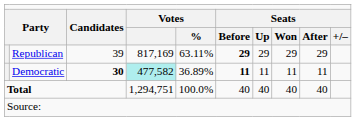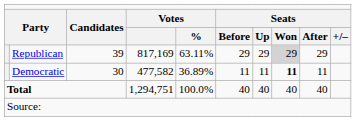(244, 54) bold -> (244, 54) normal
(291, 54) no background -> (291, 54) lightgrey background
(118, 71) bold -> (118, 71) normal
(155, 71) paleturquoise background -> (155, 71) no background
(245, 71) bold -> (245, 71) normal
(292, 71) normal -> (292, 71) bold
